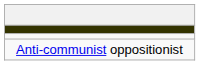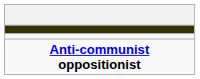(99, 50) normal -> (99, 57) bold
